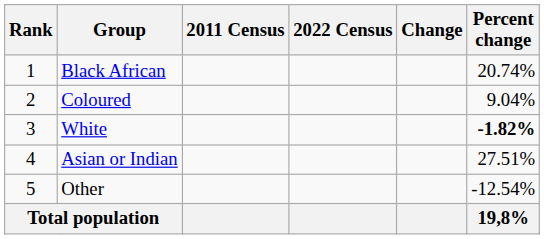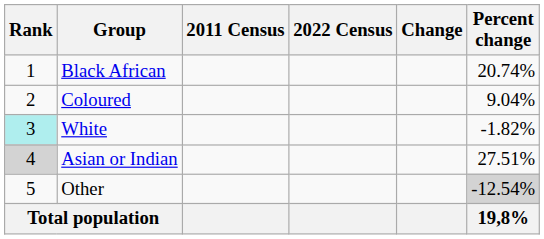(31, 129) no background -> (31, 129) paleturquoise background
(506, 129) bold -> (508, 129) normal
(31, 159) no background -> (31, 159) lightgrey background
(503, 188) no background -> (503, 188) lightgrey background
